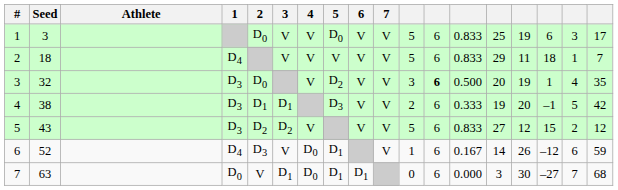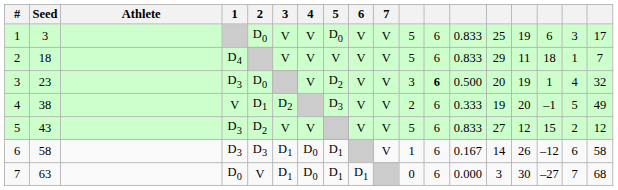(45, 81) 32 -> (45, 81) 23
(600, 81) 35 -> (600, 81) 32
(235, 104) D3 -> (235, 104) V
(285, 104) D1 -> (285, 104) D2
(600, 104) 42 -> (600, 104) 49
(285, 128) D2 -> (285, 128) V
(45, 151) 52 -> (45, 151) 58
(235, 151) D4 -> (235, 151) D3
(285, 151) V -> (285, 151) D1
(600, 151) 59 -> (600, 151) 58
